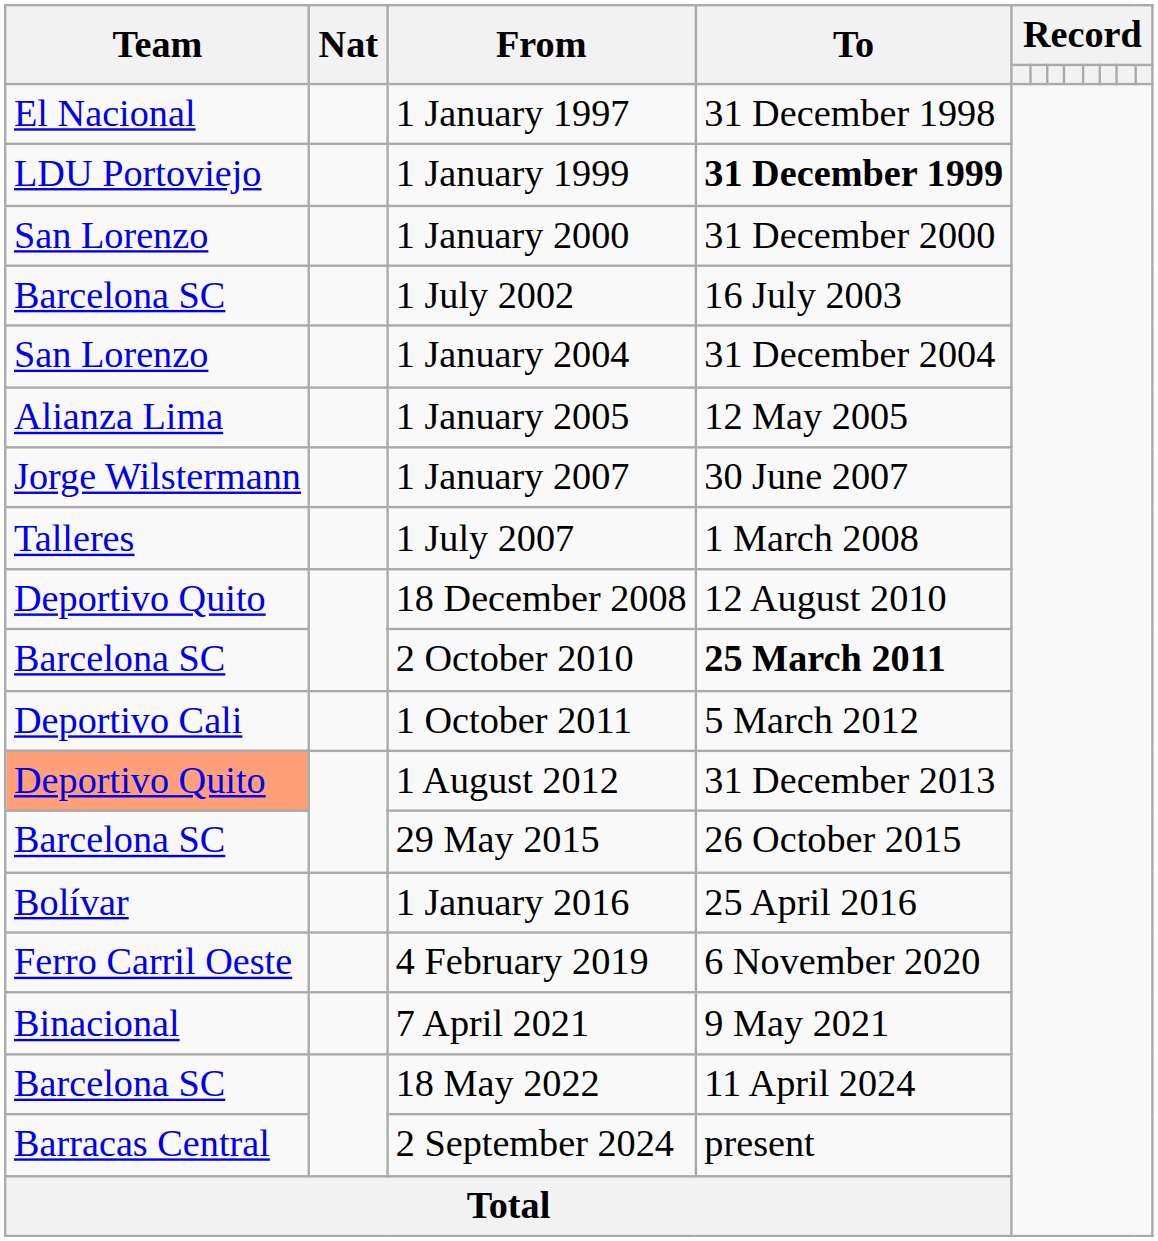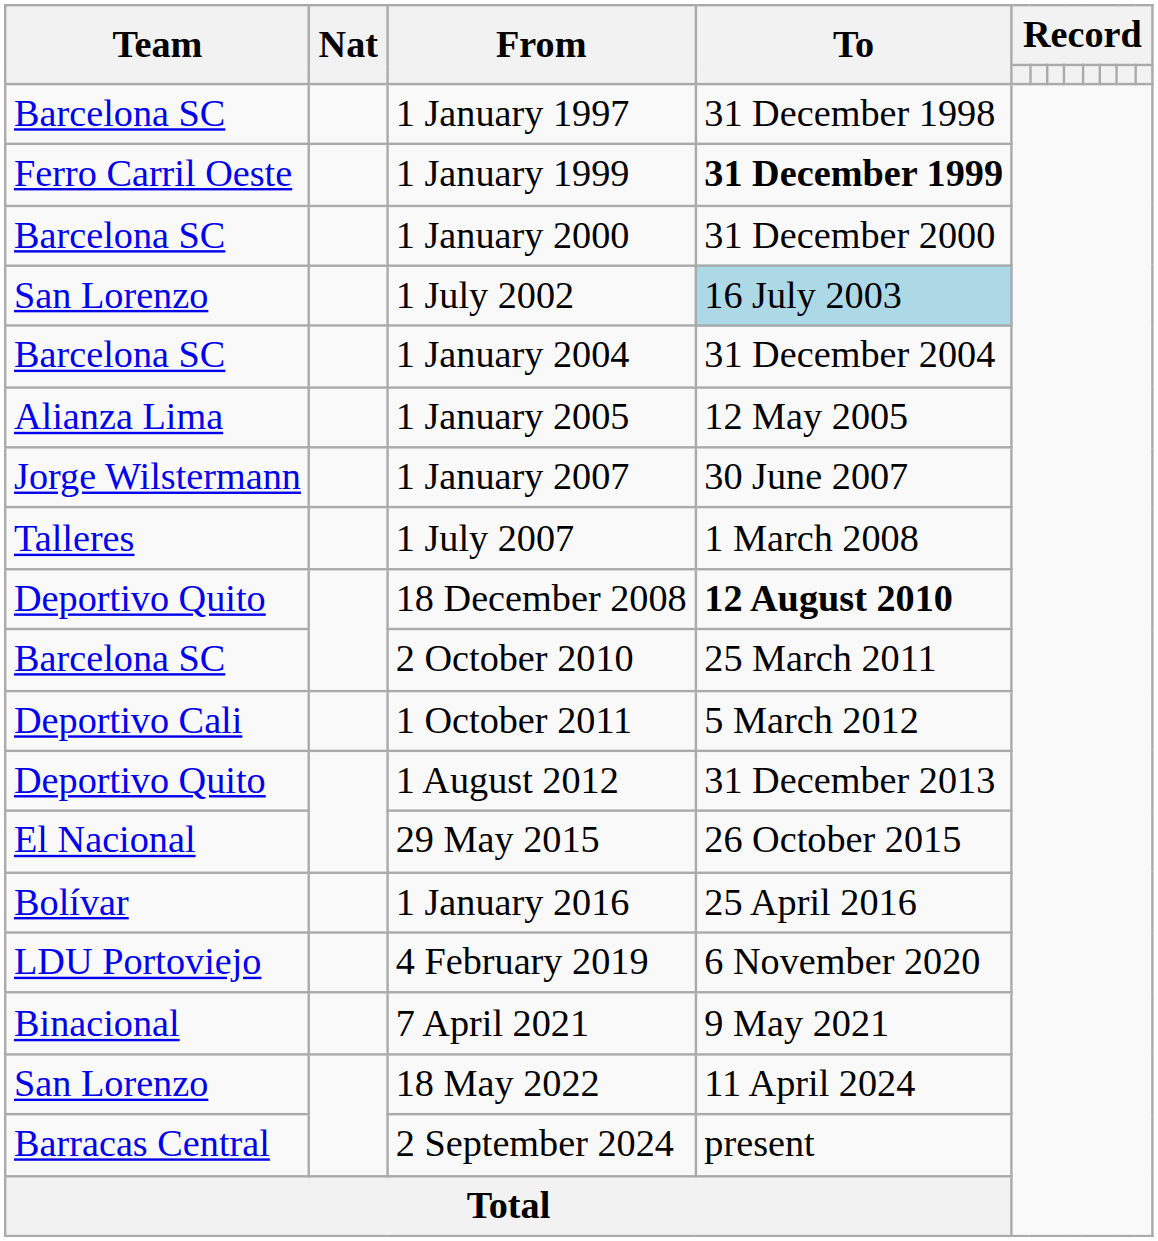(105, 113) El Nacional -> (120, 113) Barcelona SC
(138, 173) LDU Portoviejo -> (153, 173) Ferro Carril Oeste
(111, 234) San Lorenzo -> (120, 234) Barcelona SC
(120, 295) Barcelona SC -> (111, 295) San Lorenzo
(803, 295) no background -> (803, 295) lightblue background
(111, 355) San Lorenzo -> (120, 355) Barcelona SC
(825, 598) normal -> (829, 598) bold
(825, 658) bold -> (820, 658) normal
(140, 780) lightsalmon background -> (140, 780) no background
(120, 840) Barcelona SC -> (105, 840) El Nacional
(153, 962) Ferro Carril Oeste -> (138, 962) LDU Portoviejo
(120, 1083) Barcelona SC -> (111, 1083) San Lorenzo
